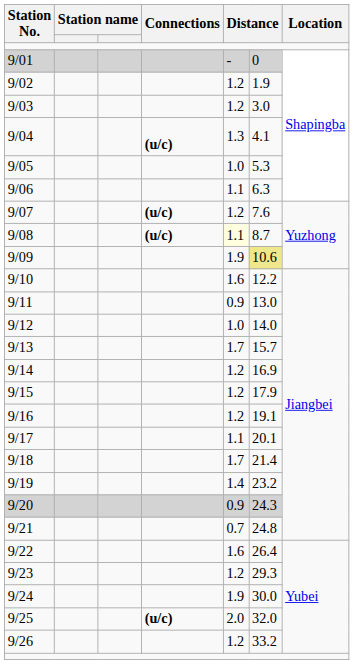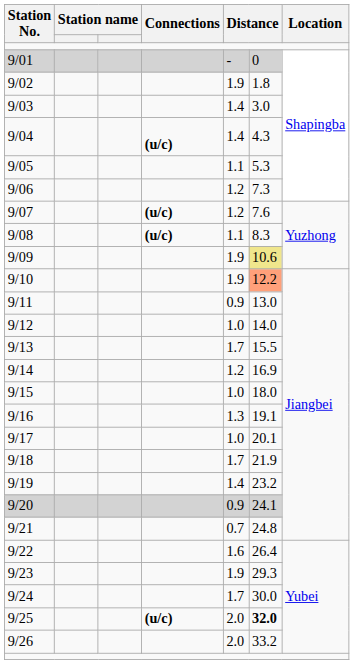(235, 83) 1.2 -> (235, 83) 1.9
(261, 83) 1.9 -> (261, 83) 1.8
(235, 106) 1.2 -> (235, 106) 1.4
(235, 136) 1.3 -> (235, 136) 1.4
(261, 136) 4.1 -> (261, 136) 4.3
(235, 167) 1.0 -> (235, 167) 1.1
(235, 189) 1.1 -> (235, 189) 1.2
(261, 189) 6.3 -> (261, 189) 7.3
(235, 235) lightyellow background -> (235, 235) no background
(261, 235) 8.7 -> (261, 235) 8.3
(235, 280) 1.6 -> (235, 280) 1.9
(265, 280) no background -> (265, 280) lightsalmon background
(265, 347) 15.7 -> (265, 347) 15.5
(235, 393) 1.2 -> (235, 393) 1.0
(265, 393) 17.9 -> (265, 393) 18.0
(235, 415) 1.2 -> (235, 415) 1.3
(235, 438) 1.1 -> (235, 438) 1.0
(265, 460) 21.4 -> (265, 460) 21.9
(265, 506) 24.3 -> (265, 506) 24.1
(235, 573) 1.2 -> (235, 573) 1.9
(235, 596) 1.9 -> (235, 596) 1.7
(265, 618) normal -> (265, 618) bold
(235, 641) 1.2 -> (235, 641) 2.0
